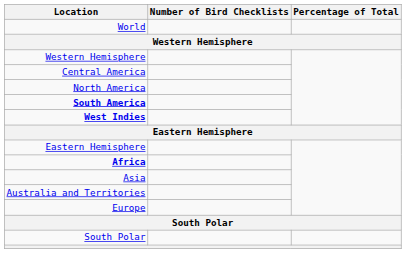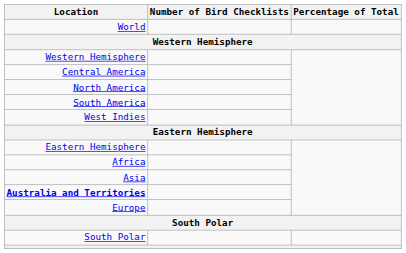(109, 102) bold -> (109, 102) normal
(115, 117) bold -> (115, 117) normal
(129, 162) bold -> (129, 162) normal
(76, 192) normal -> (76, 192) bold
